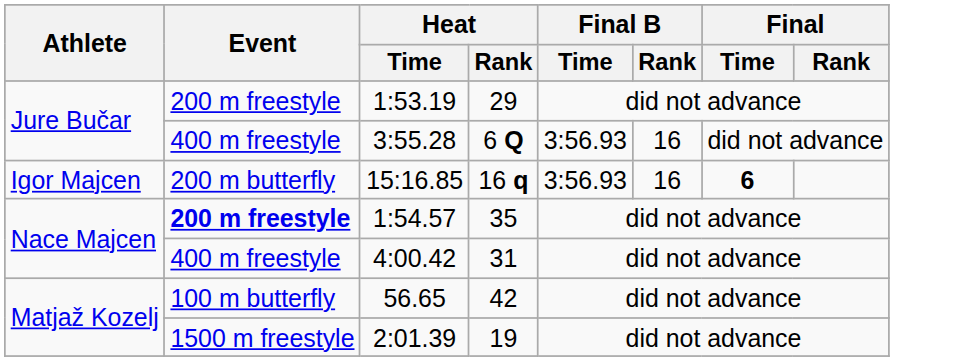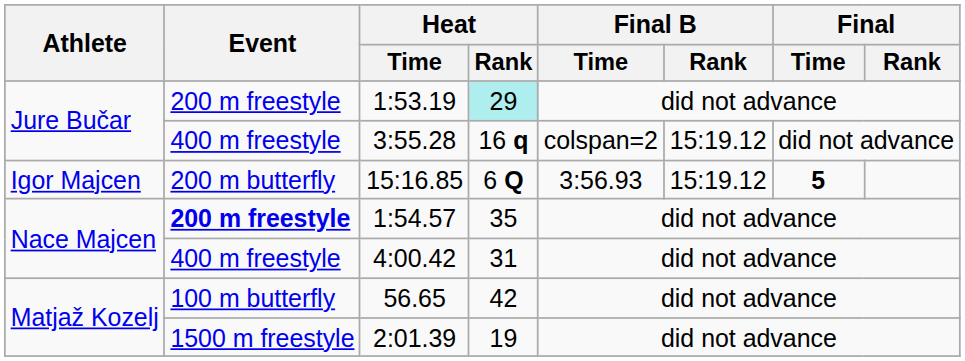(503, 101) no background -> (503, 101) paleturquoise background
(503, 141) 6 Q -> (503, 141) 16 q
(585, 141) 3:56.93 -> (601, 141) colspan=2
(667, 141) 16 -> (718, 141) 15:19.12
(503, 180) 16 q -> (503, 180) 6 Q
(667, 180) 16 -> (718, 180) 15:19.12
(747, 180) 6 -> (818, 180) 5
